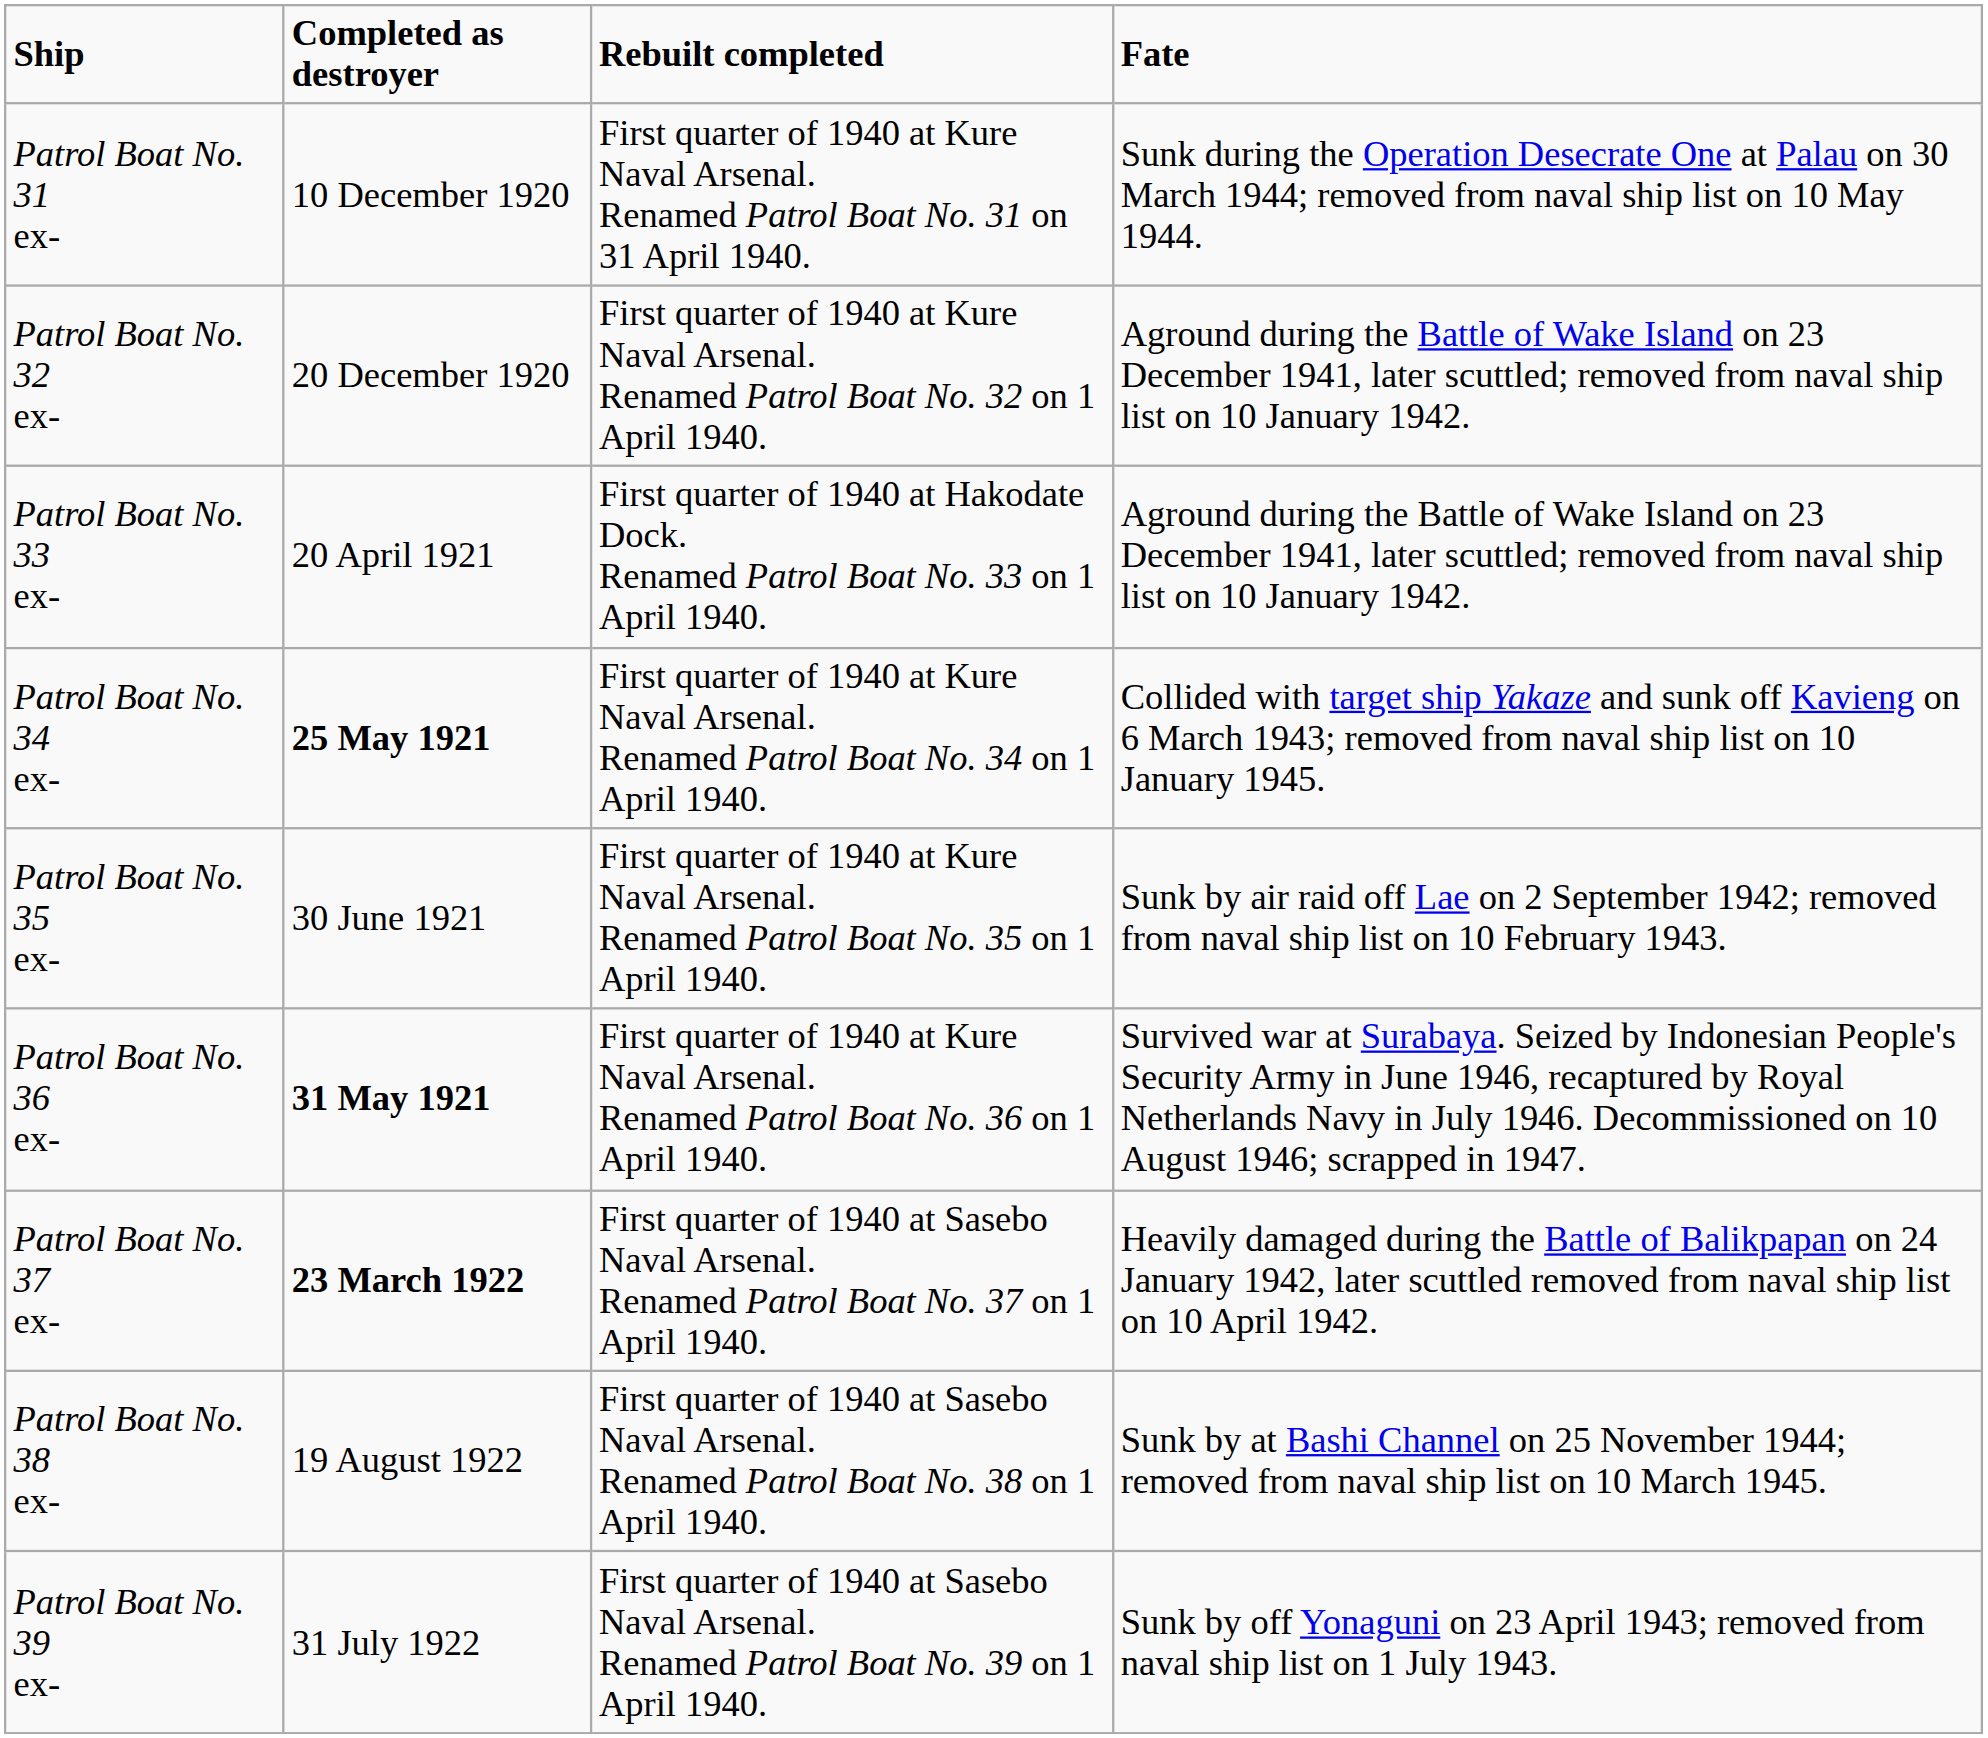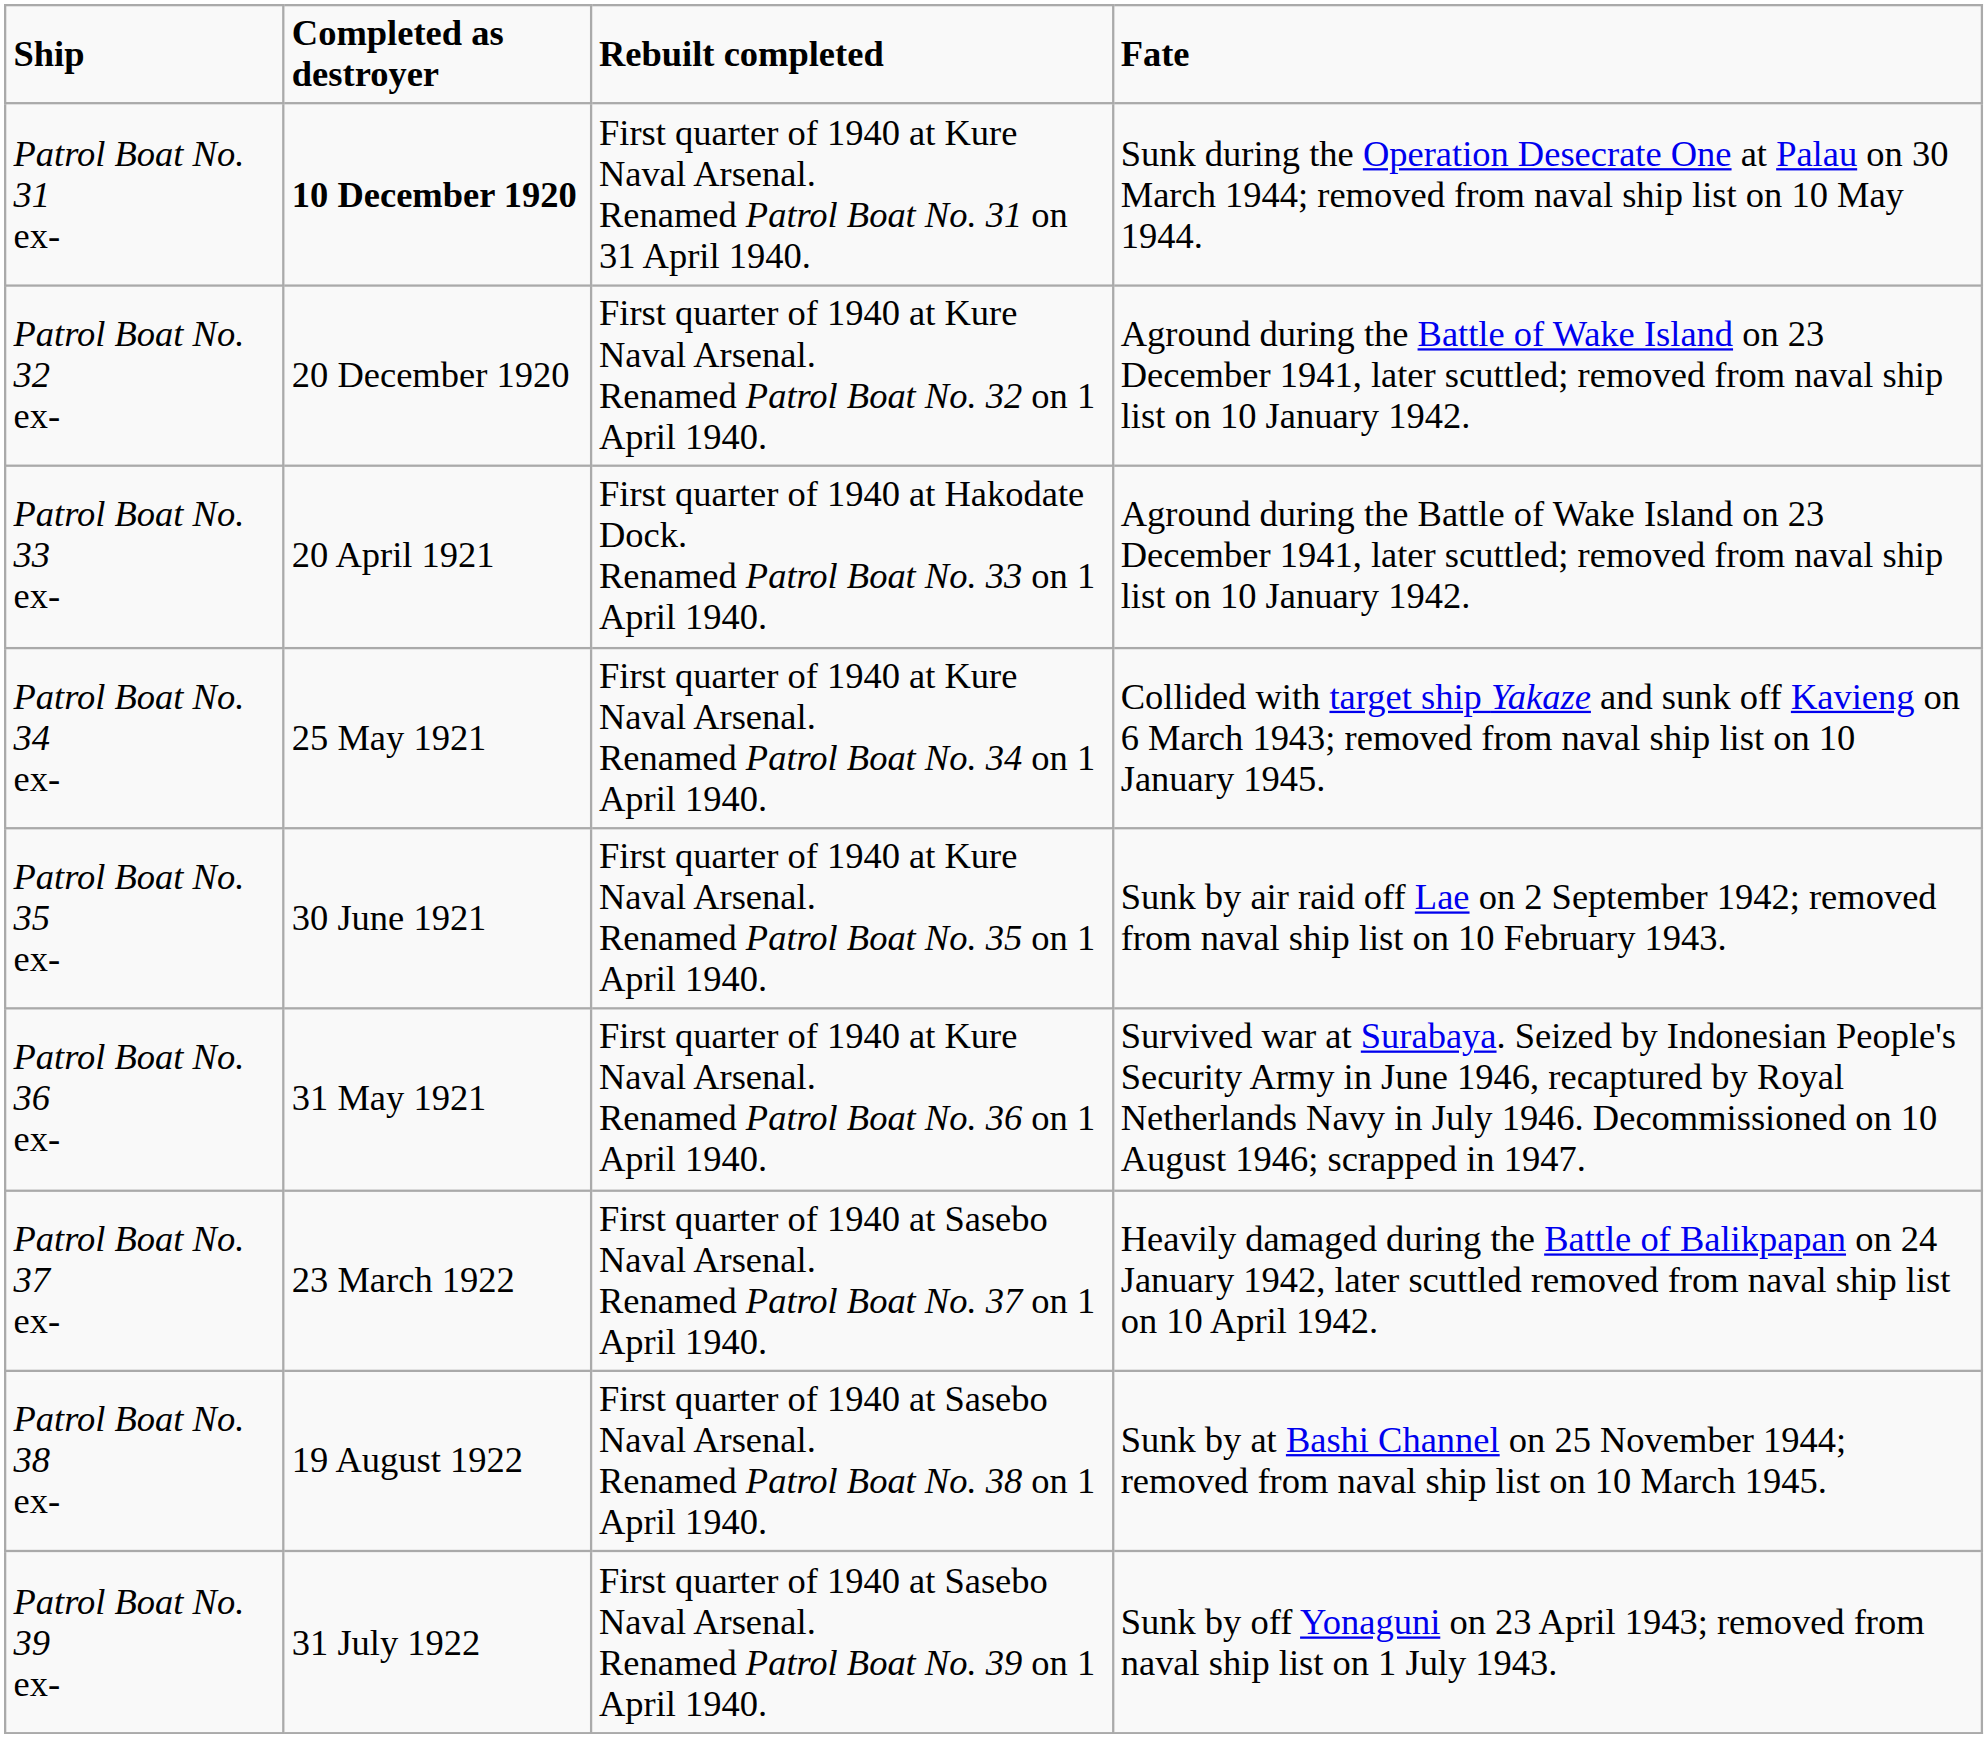(431, 193) normal -> (434, 193) bold
(391, 736) bold -> (389, 736) normal
(391, 1098) bold -> (389, 1098) normal
(408, 1279) bold -> (403, 1279) normal
